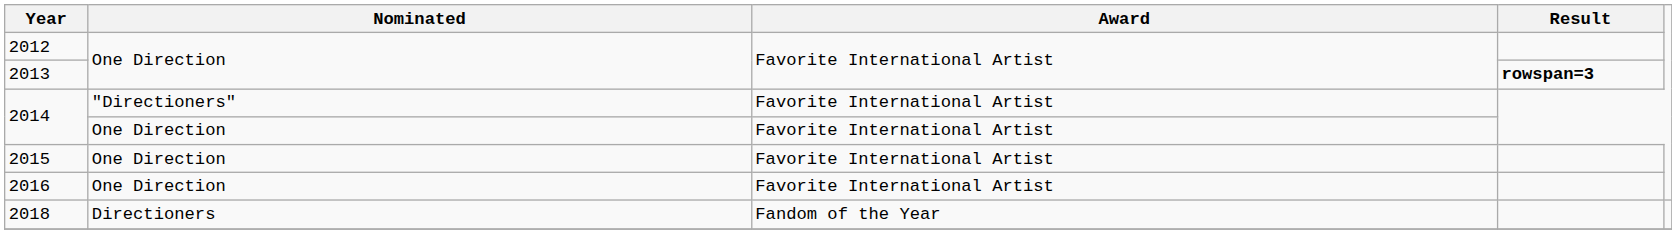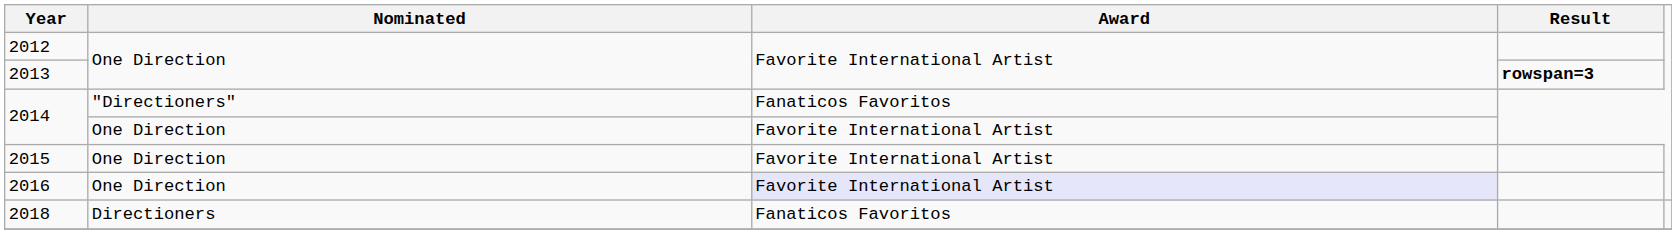(905, 103) Favorite International Artist -> (853, 103) Fanaticos Favoritos
(905, 186) no background -> (905, 186) lavender background
(848, 214) Fandom of the Year -> (853, 214) Fanaticos Favoritos
